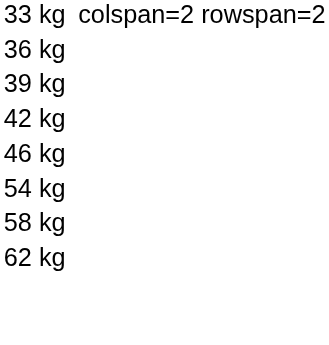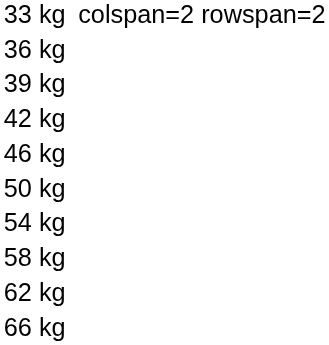+ row: (35, 188)
+ row: (35, 327)
